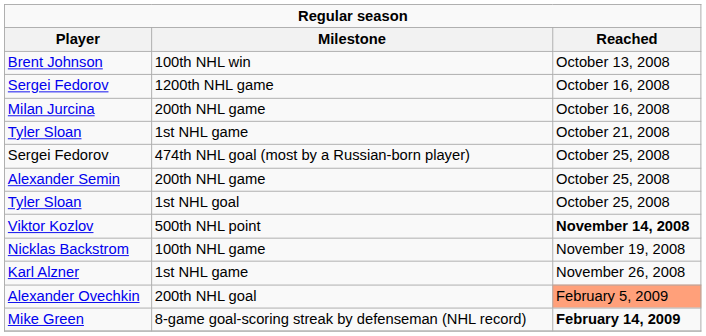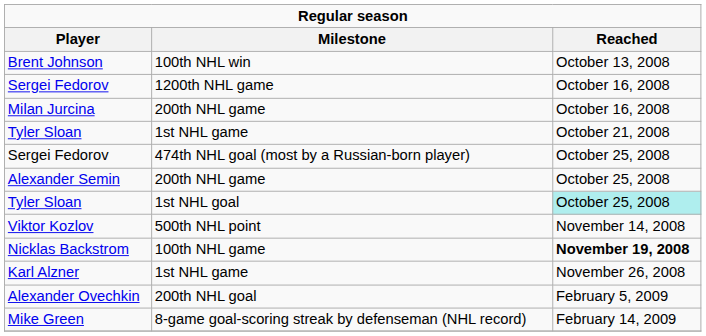(613, 202) no background -> (613, 202) paleturquoise background
(623, 226) bold -> (621, 226) normal
(621, 249) normal -> (623, 249) bold
(612, 296) lightsalmon background -> (612, 296) no background
(618, 319) bold -> (616, 319) normal
